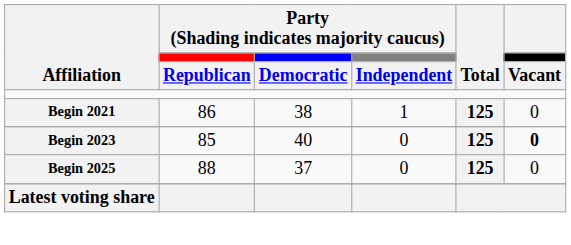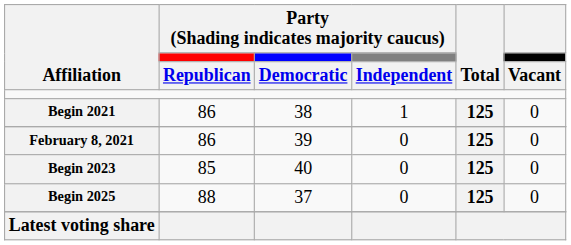+ row: (82, 140)
(535, 140) bold -> (535, 169) normal
